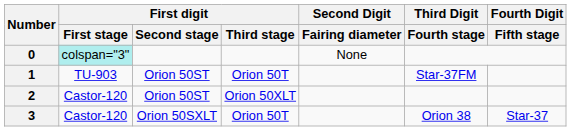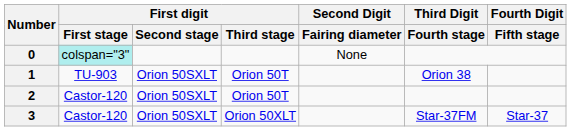(177, 75) Orion 50ST -> (177, 75) Orion 50SXLT
(446, 75) Star-37FM -> (446, 75) Orion 38
(177, 95) Orion 50ST -> (177, 95) Orion 50SXLT
(260, 95) Orion 50XLT -> (260, 95) Orion 50T
(260, 116) Orion 50T -> (260, 116) Orion 50XLT
(446, 116) Orion 38 -> (446, 116) Star-37FM
